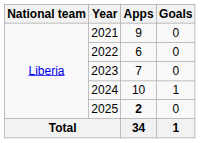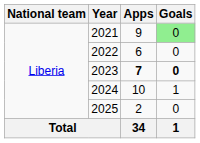(176, 33) no background -> (176, 33) lightgreen background
(139, 71) normal -> (139, 71) bold
(176, 71) normal -> (176, 71) bold
(139, 109) bold -> (139, 109) normal
